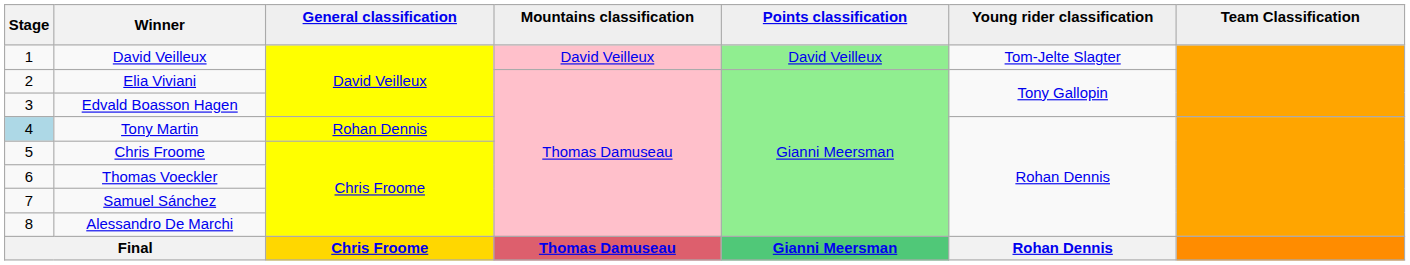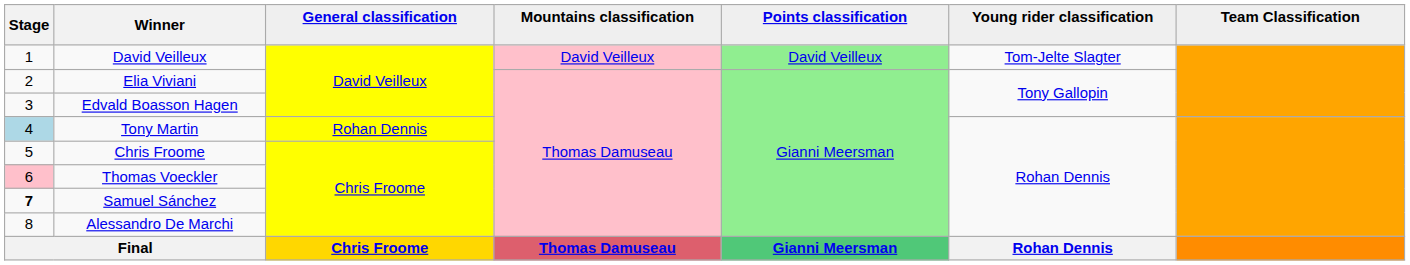(29, 177) no background -> (29, 177) pink background
(29, 201) normal -> (29, 201) bold
